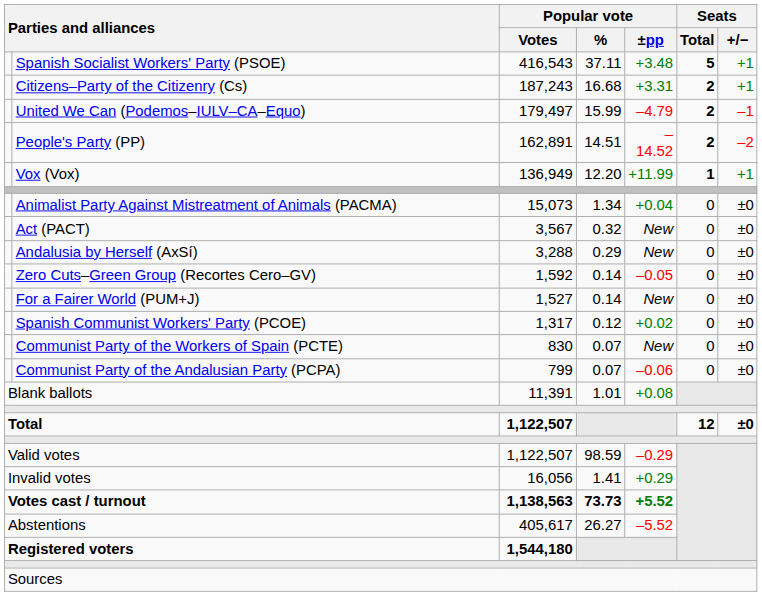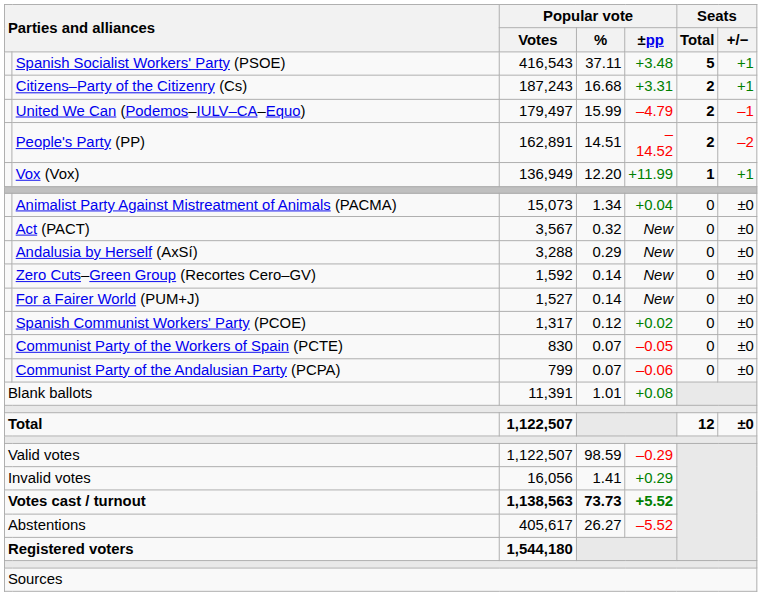(655, 275) –0.05 -> (658, 275) New
(658, 346) New -> (655, 346) –0.05
